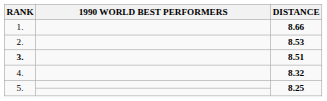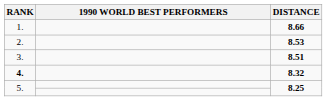(20, 58) bold -> (20, 58) normal
(20, 73) normal -> (20, 73) bold
